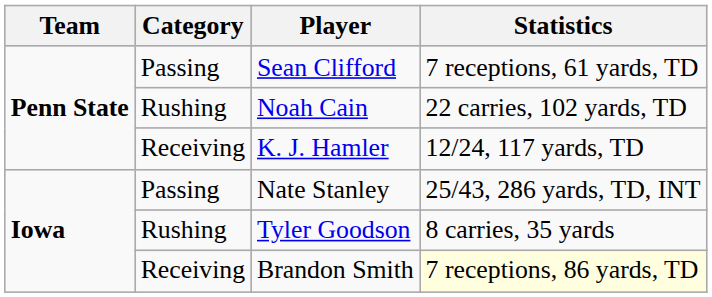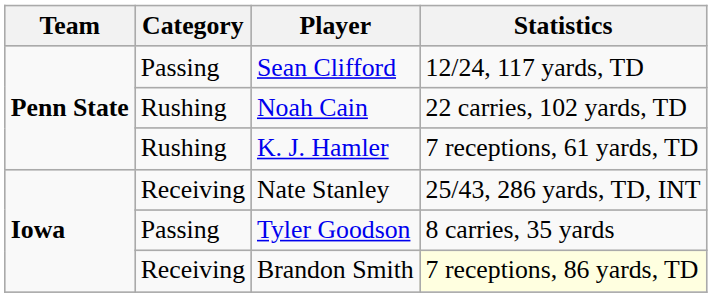(562, 66) 7 receptions, 61 yards, TD -> (535, 66) 12/24, 117 yards, TD
(193, 148) Receiving -> (184, 148) Rushing
(535, 148) 12/24, 117 yards, TD -> (562, 148) 7 receptions, 61 yards, TD
(180, 189) Passing -> (193, 189) Receiving
(184, 229) Rushing -> (180, 229) Passing
